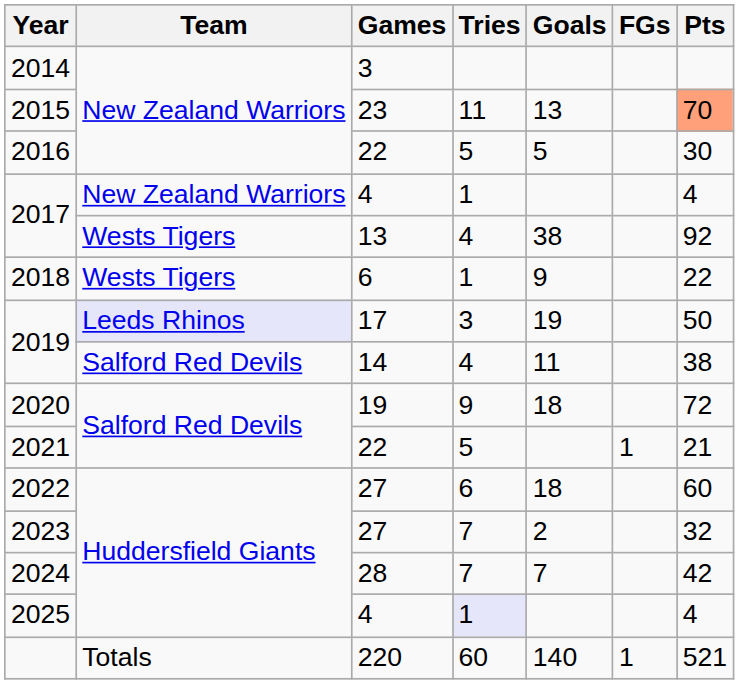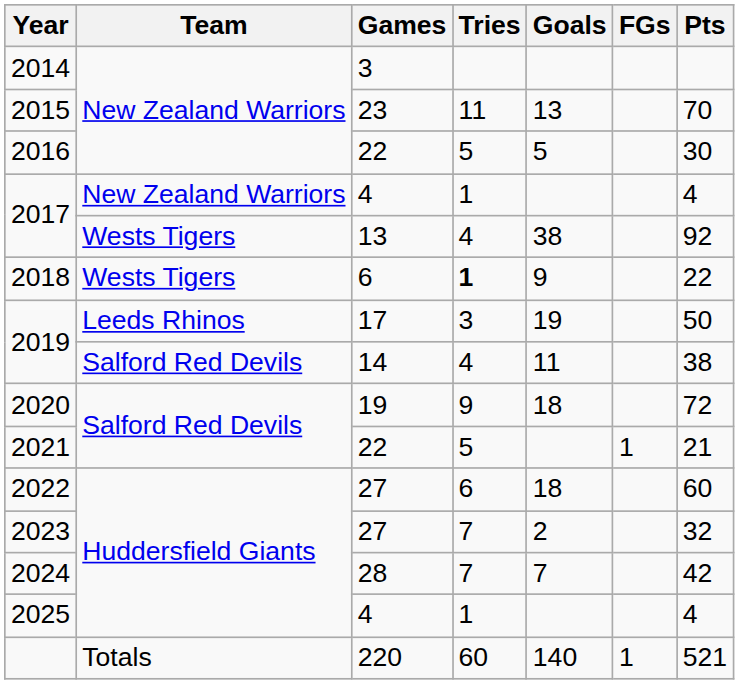(698, 109) lightsalmon background -> (698, 109) no background
(466, 278) normal -> (466, 278) bold
(163, 320) lavender background -> (163, 320) no background
(466, 615) lavender background -> (466, 615) no background
